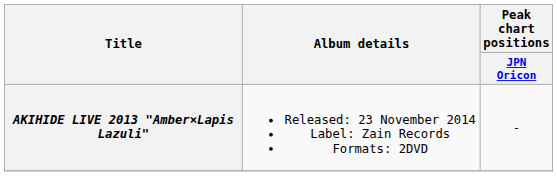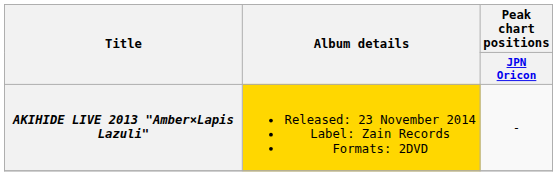(361, 135) no background -> (361, 135) gold background
